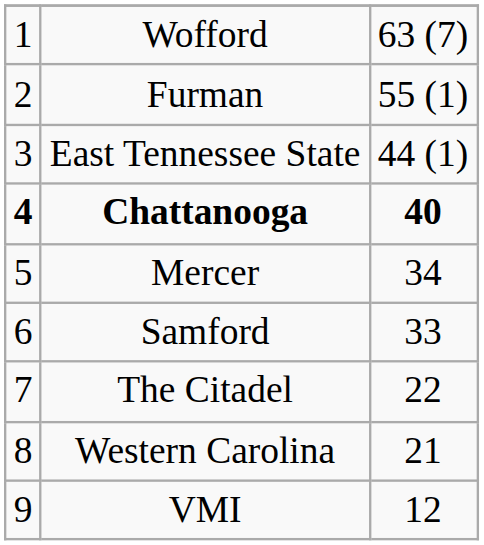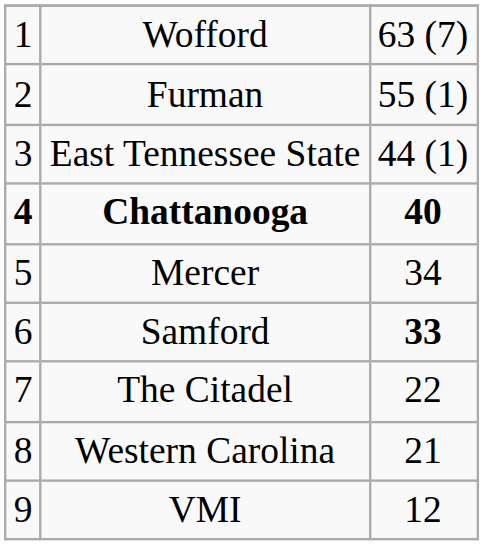(423, 331) normal -> (423, 331) bold
